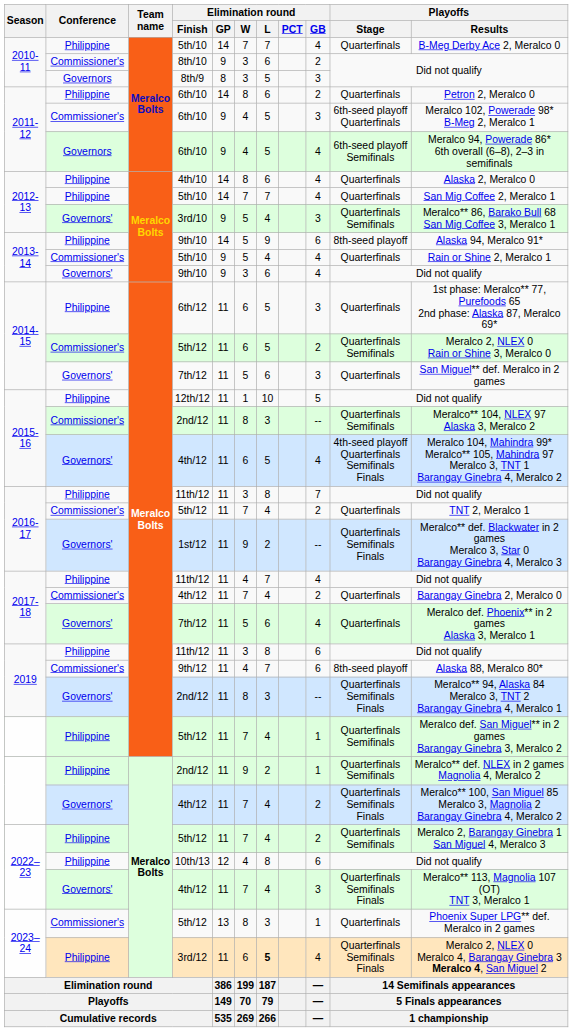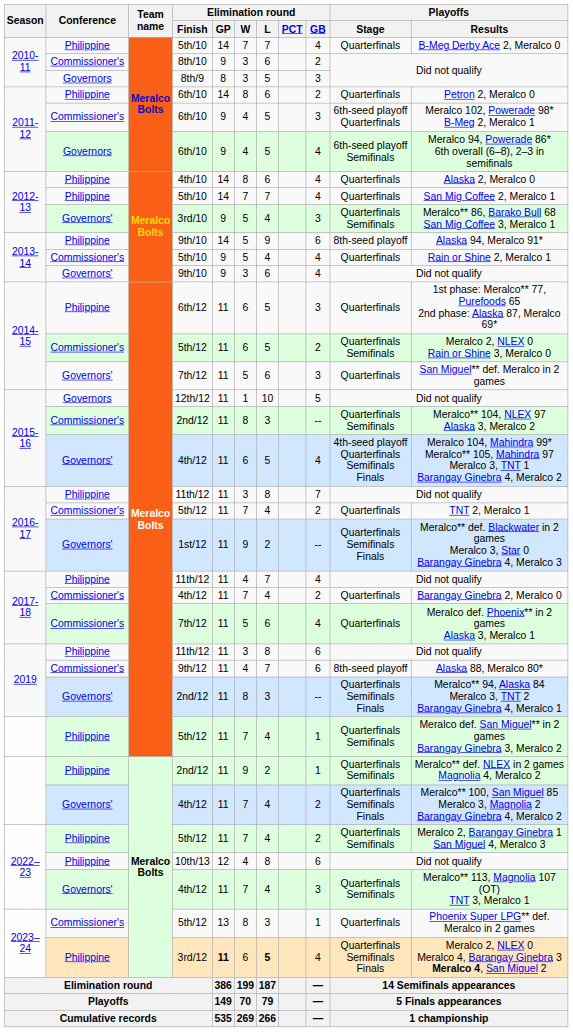(87, 398) Philippine -> (87, 398) Governors
(87, 623) Governors' -> (87, 623) Commissioner's
(370, 889) Quarterfinals Semifinals Finals -> (370, 889) Quarterfinals Semifinals
(223, 957) normal -> (223, 957) bold
